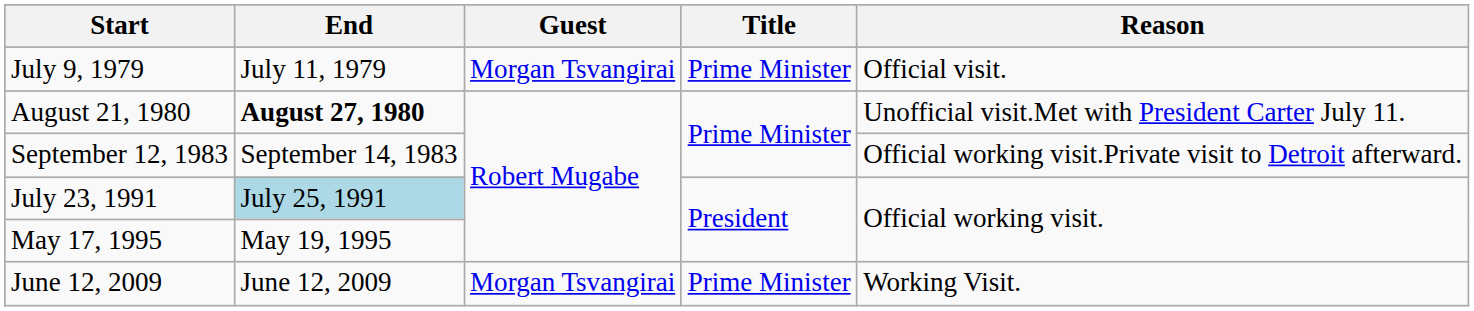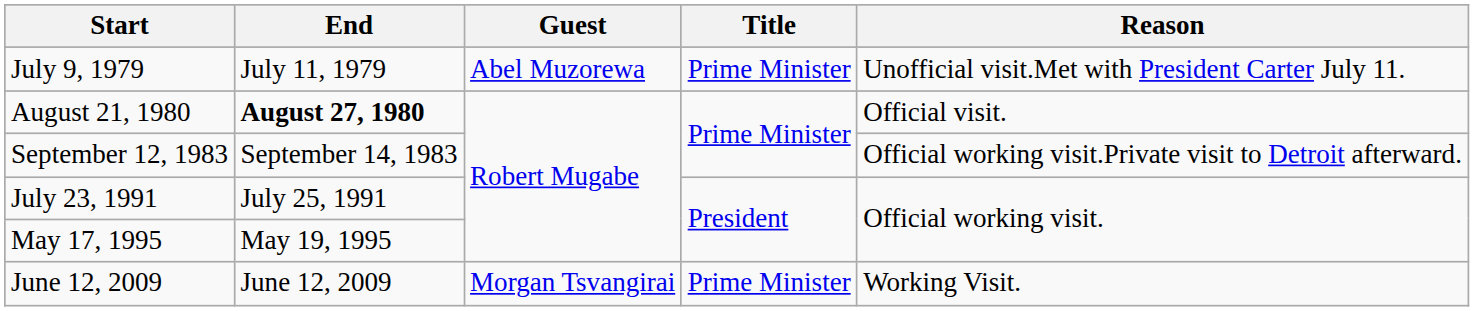(573, 68) Morgan Tsvangirai -> (558, 68) Abel Muzorewa
(935, 68) Official visit. -> (1134, 68) Unofficial visit.Met with President Carter July 11.
(1134, 111) Unofficial visit.Met with President Carter July 11. -> (935, 111) Official visit.
(314, 197) lightblue background -> (314, 197) no background
